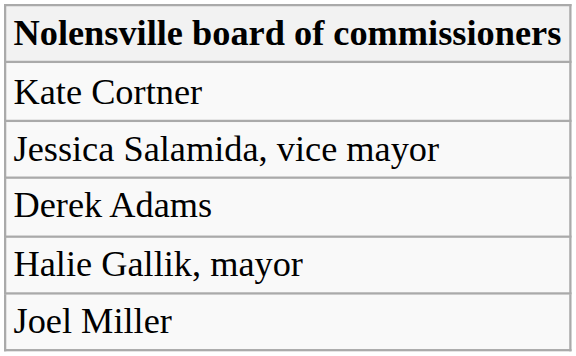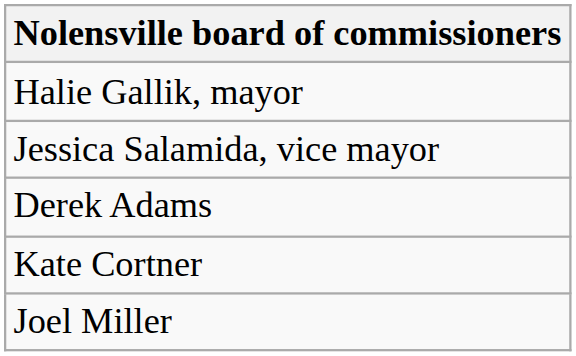(108, 90) Kate Cortner -> (158, 90) Halie Gallik, mayor
(158, 263) Halie Gallik, mayor -> (108, 263) Kate Cortner
